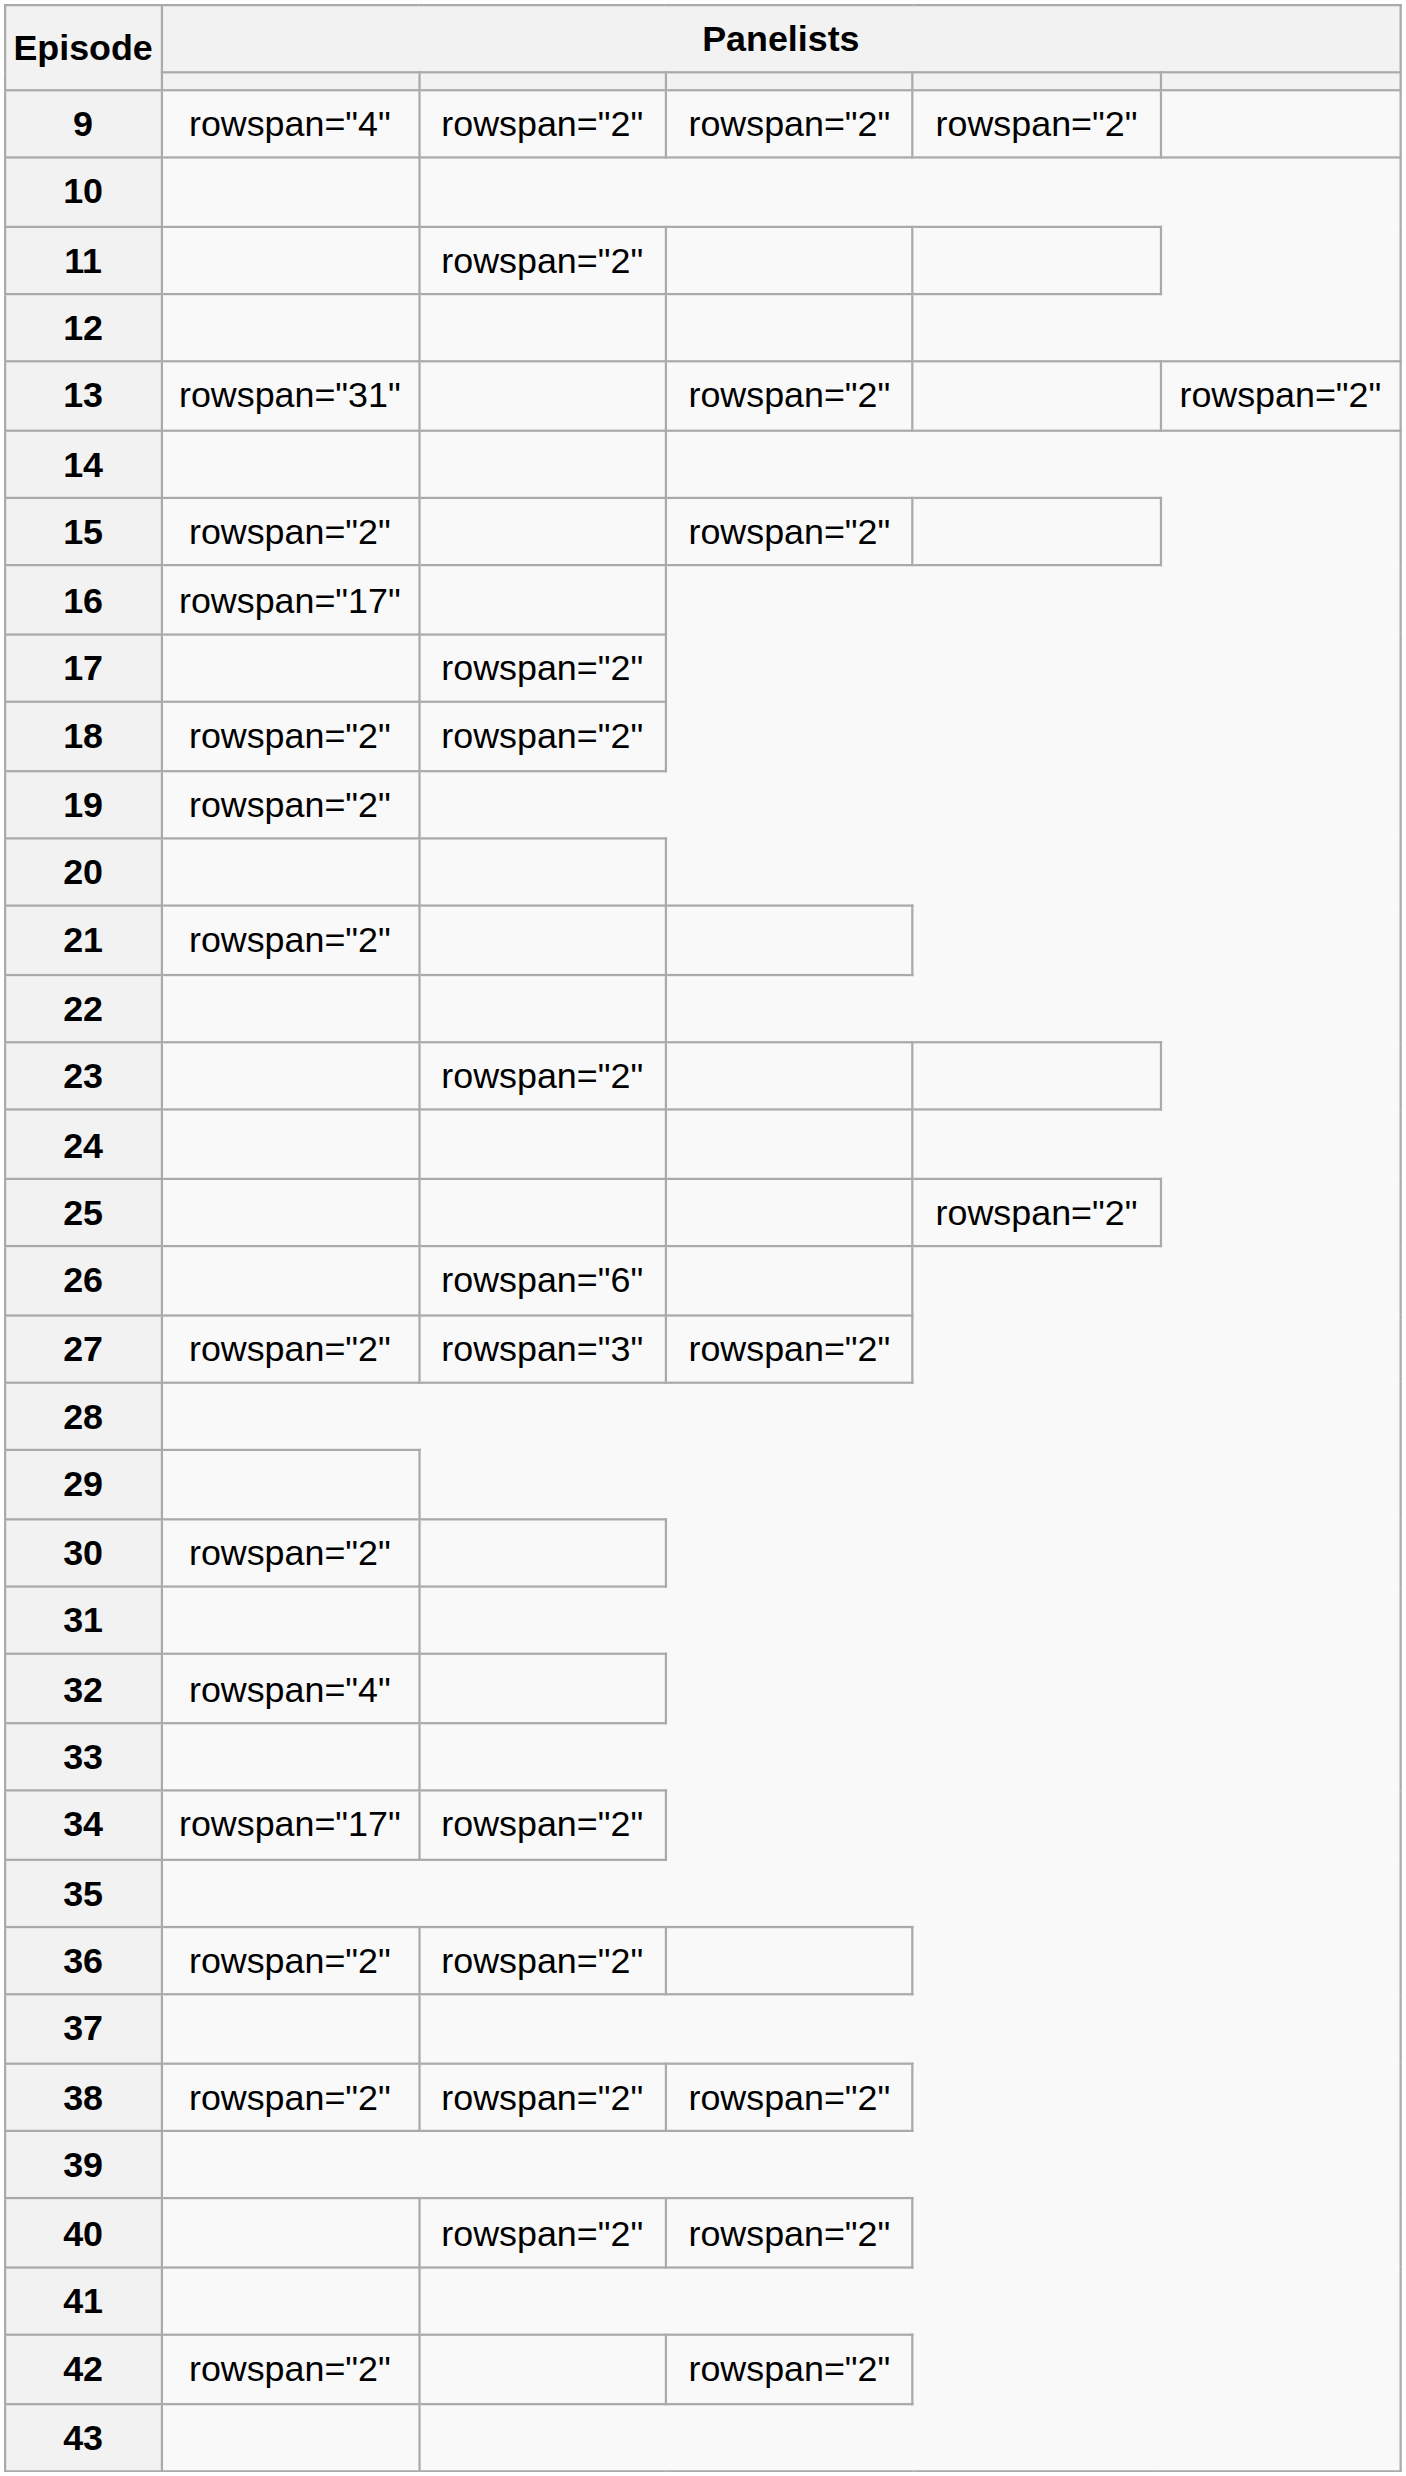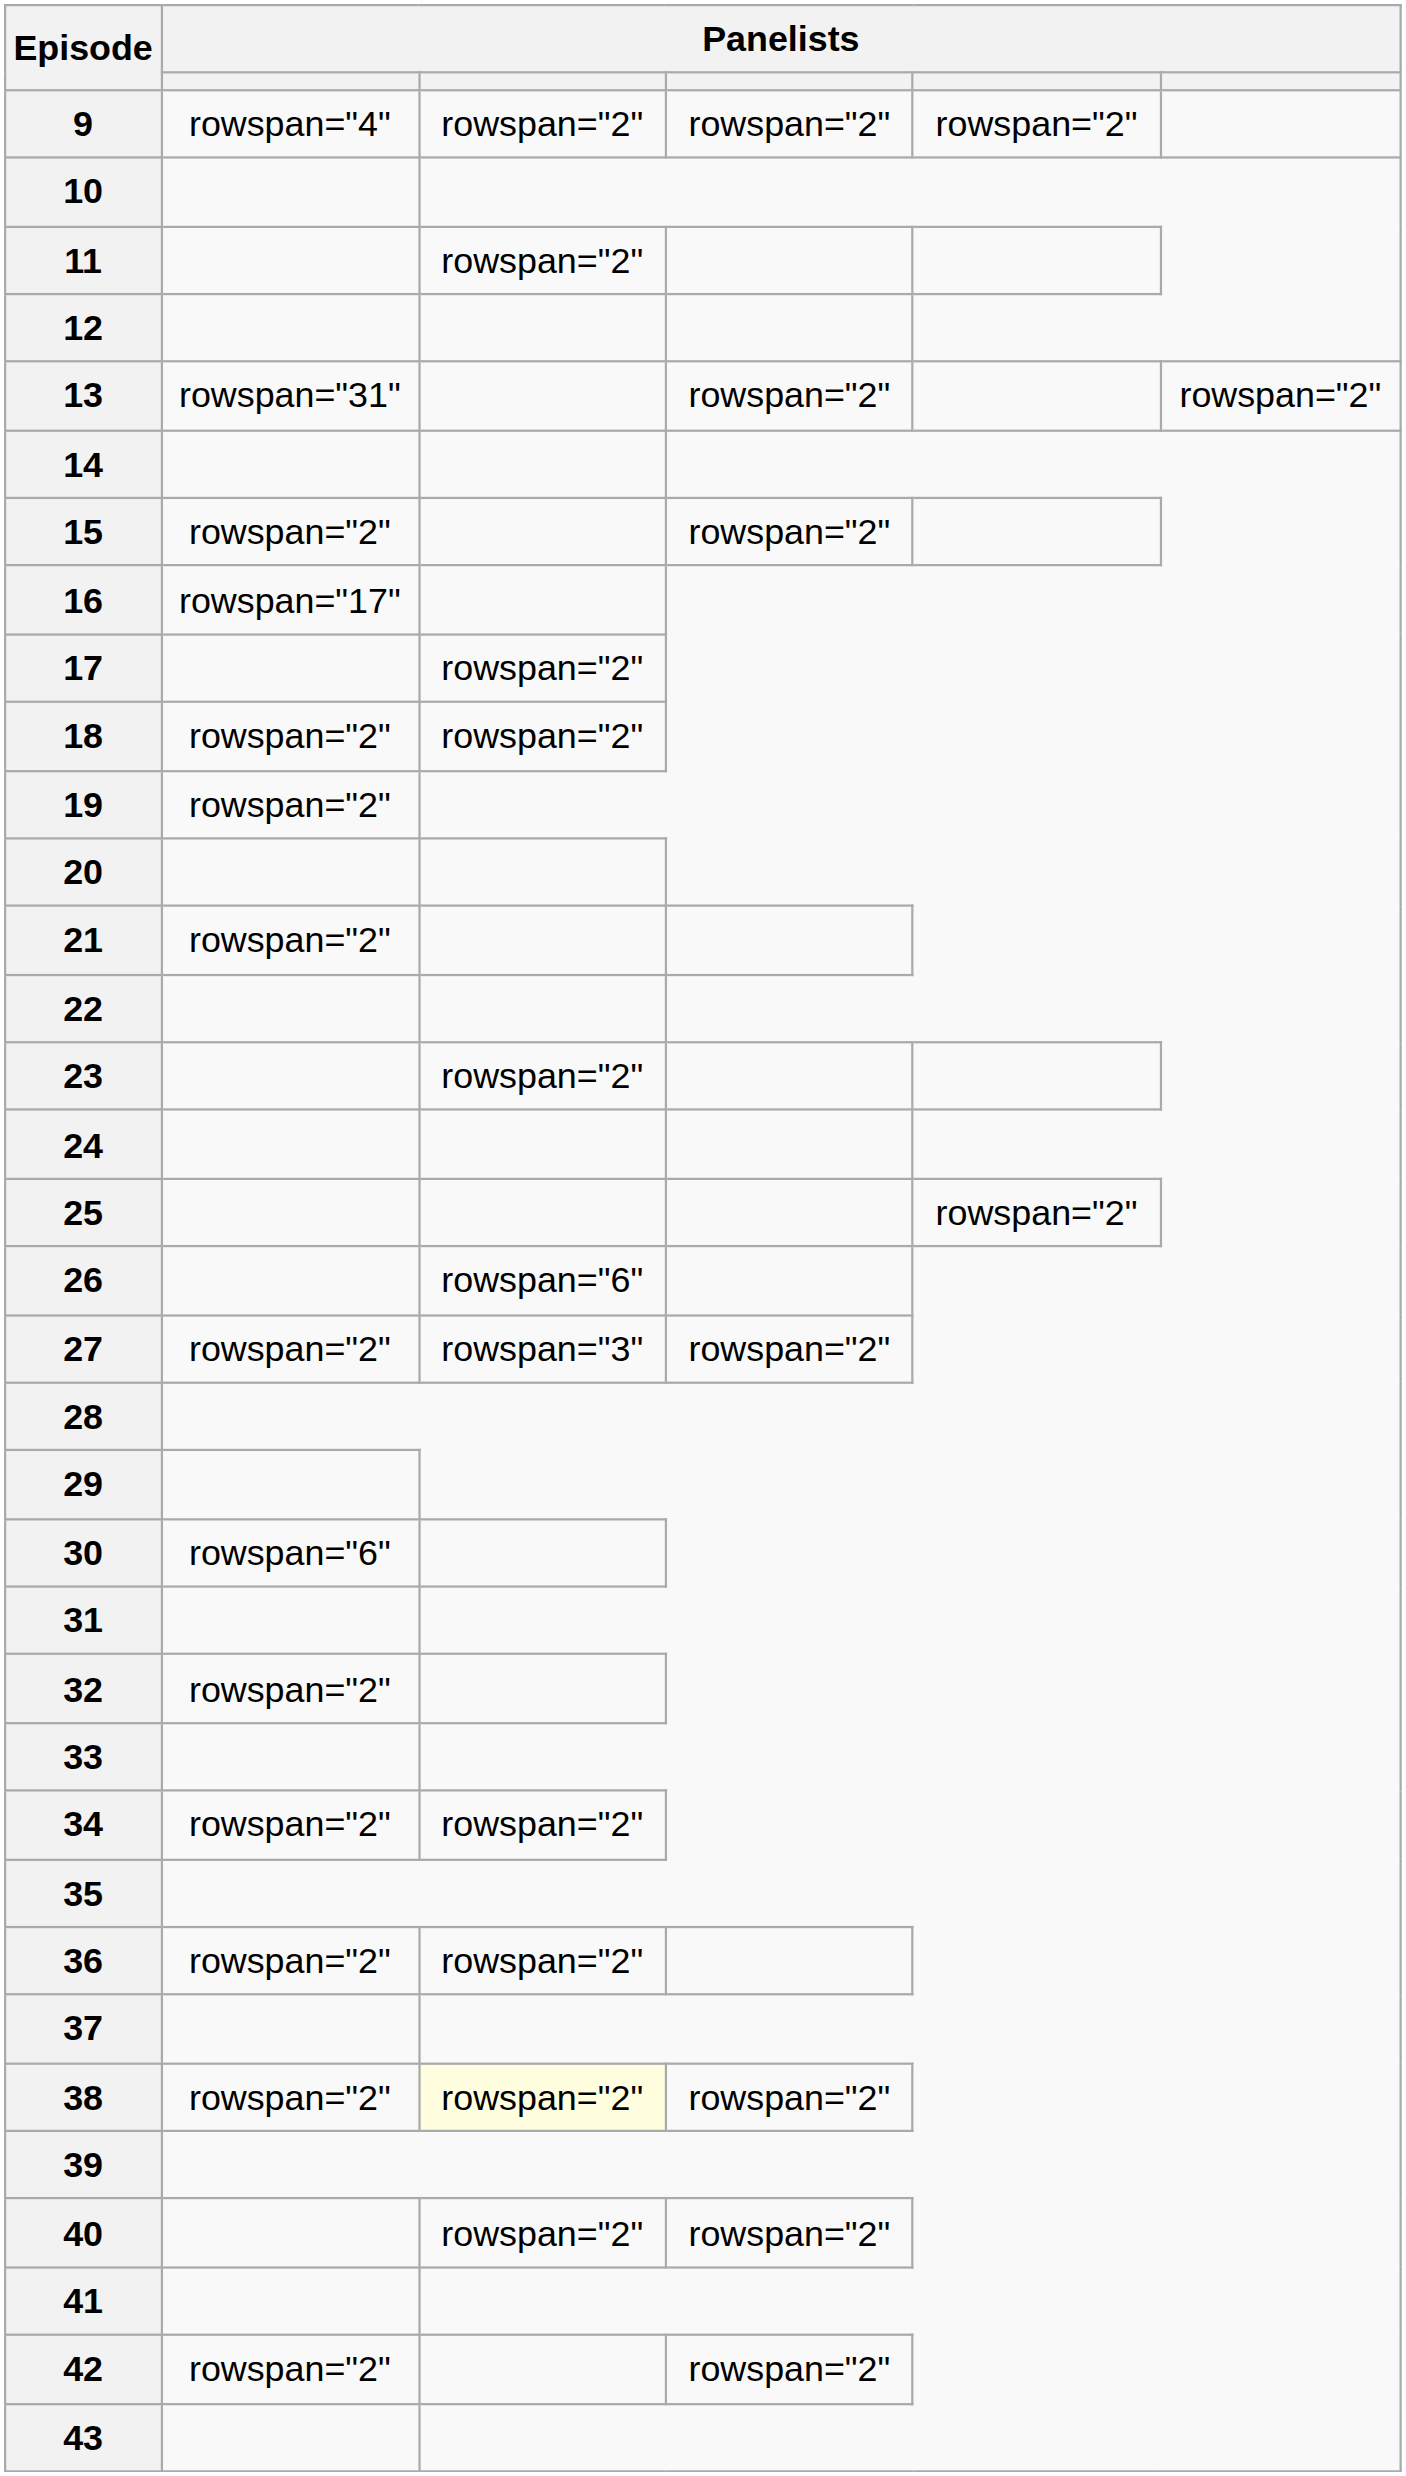(290, 1553) rowspan="2" -> (290, 1553) rowspan="6"
(290, 1689) rowspan="4" -> (290, 1689) rowspan="2"
(290, 1825) rowspan="17" -> (290, 1825) rowspan="2"
(542, 2097) no background -> (542, 2097) lightyellow background
